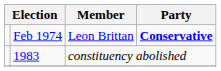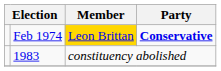(101, 35) no background -> (101, 35) gold background
